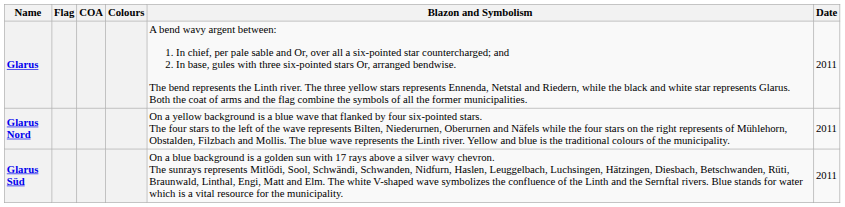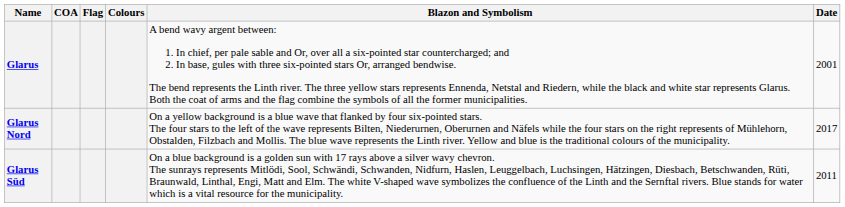columns swapped: (91, 13) <-> (64, 13)
(826, 64) 2011 -> (827, 64) 2001
(826, 128) 2011 -> (827, 128) 2017
